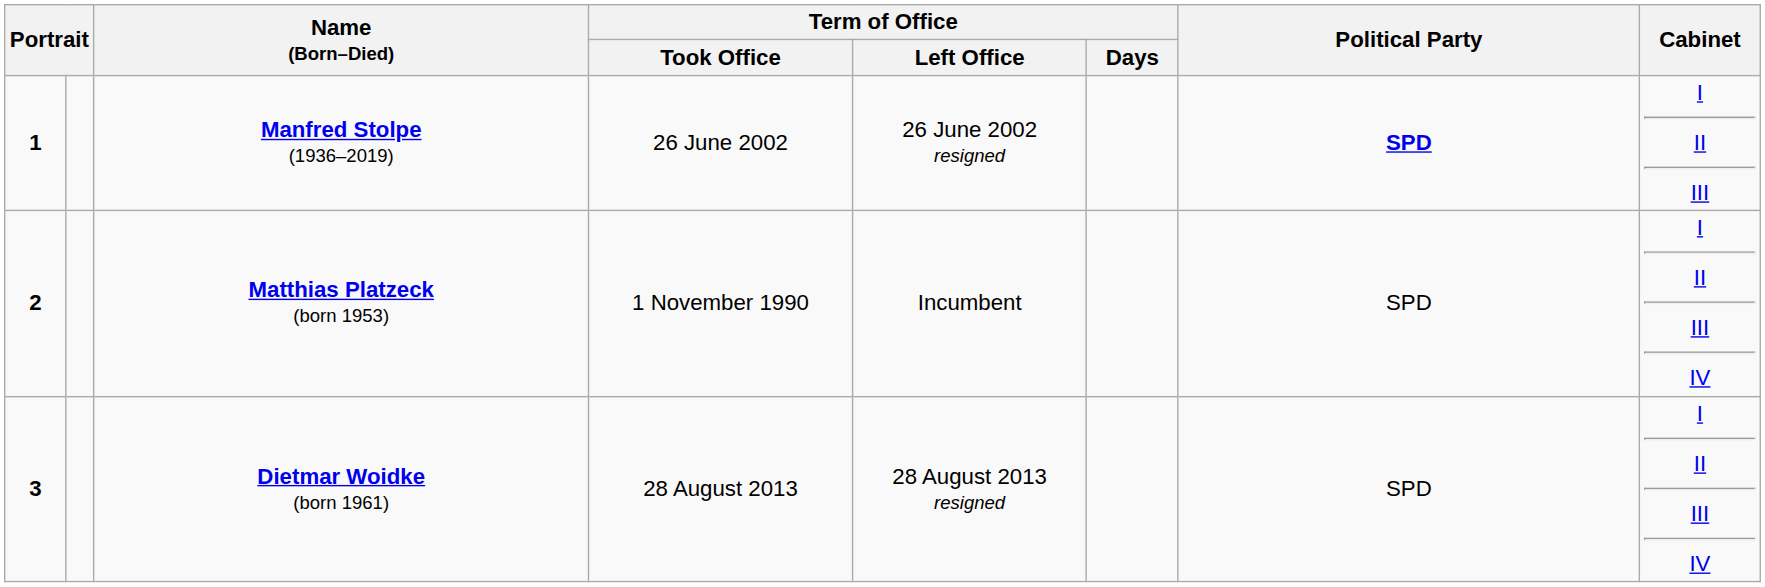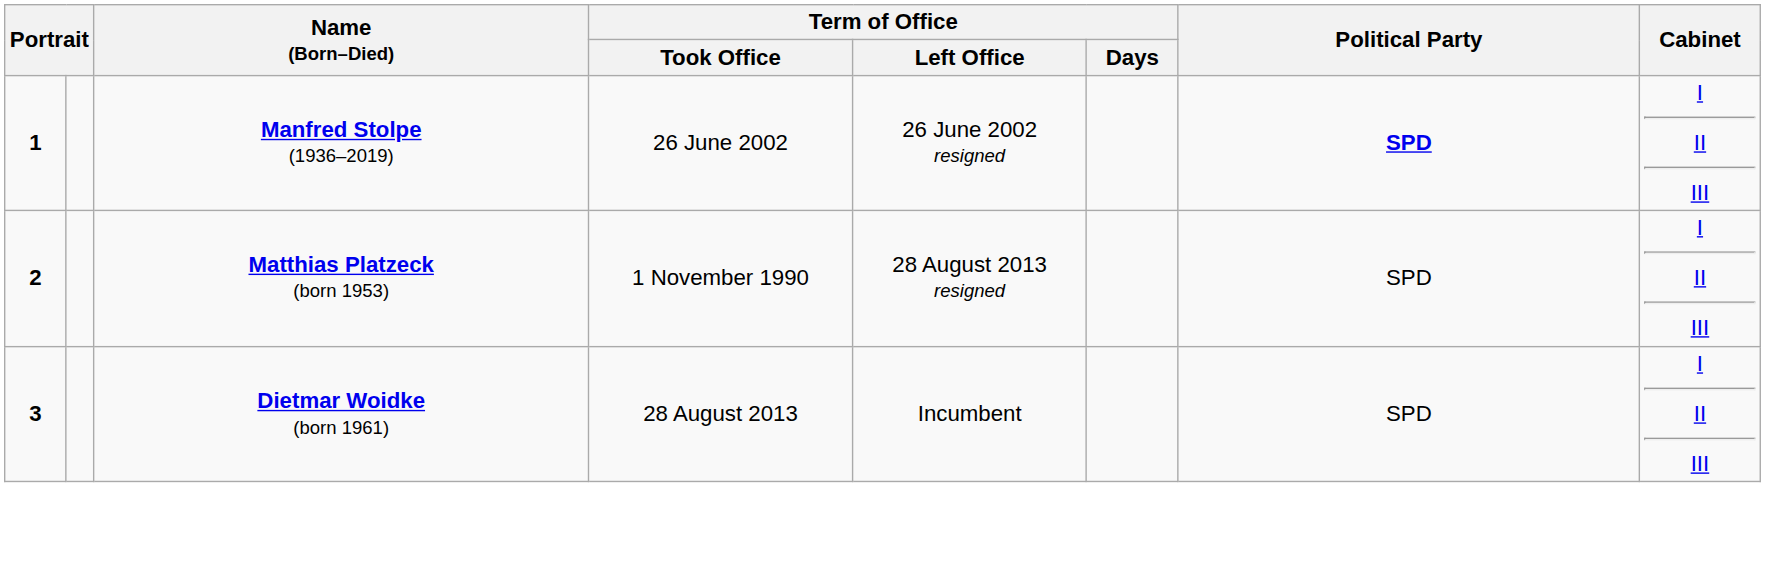(970, 303) Incumbent -> (970, 278) 28 August 2013 resigned
(1700, 303) I II III IV -> (1700, 278) I II III
(970, 488) 28 August 2013 resigned -> (970, 413) Incumbent
(1700, 488) I II III IV -> (1700, 413) I II III
